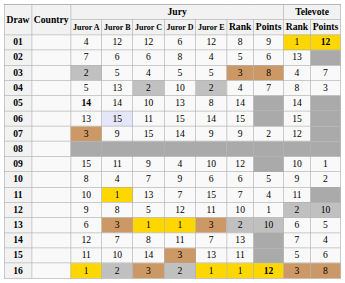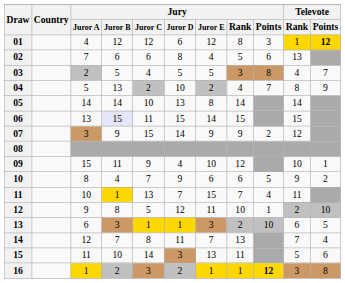(269, 42) 9 -> (269, 42) 3
(325, 88) 3 -> (325, 88) 9
(86, 103) bold -> (86, 103) normal
